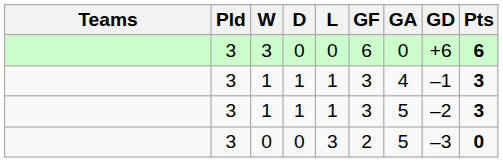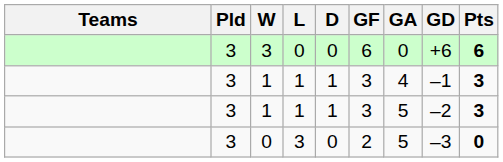columns swapped: (299, 19) <-> (332, 19)
